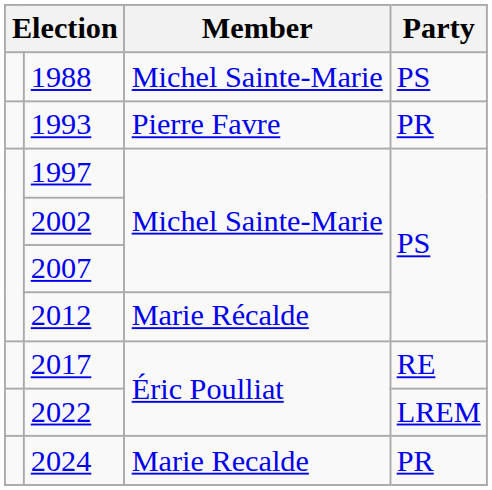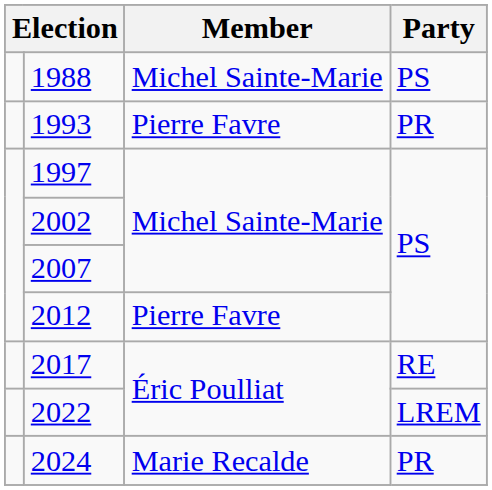(220, 316) Marie Récalde -> (206, 316) Pierre Favre
